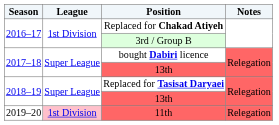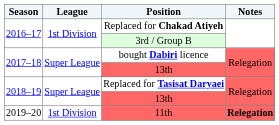(72, 113) pink background -> (72, 113) no background
(249, 113) normal -> (250, 113) bold
